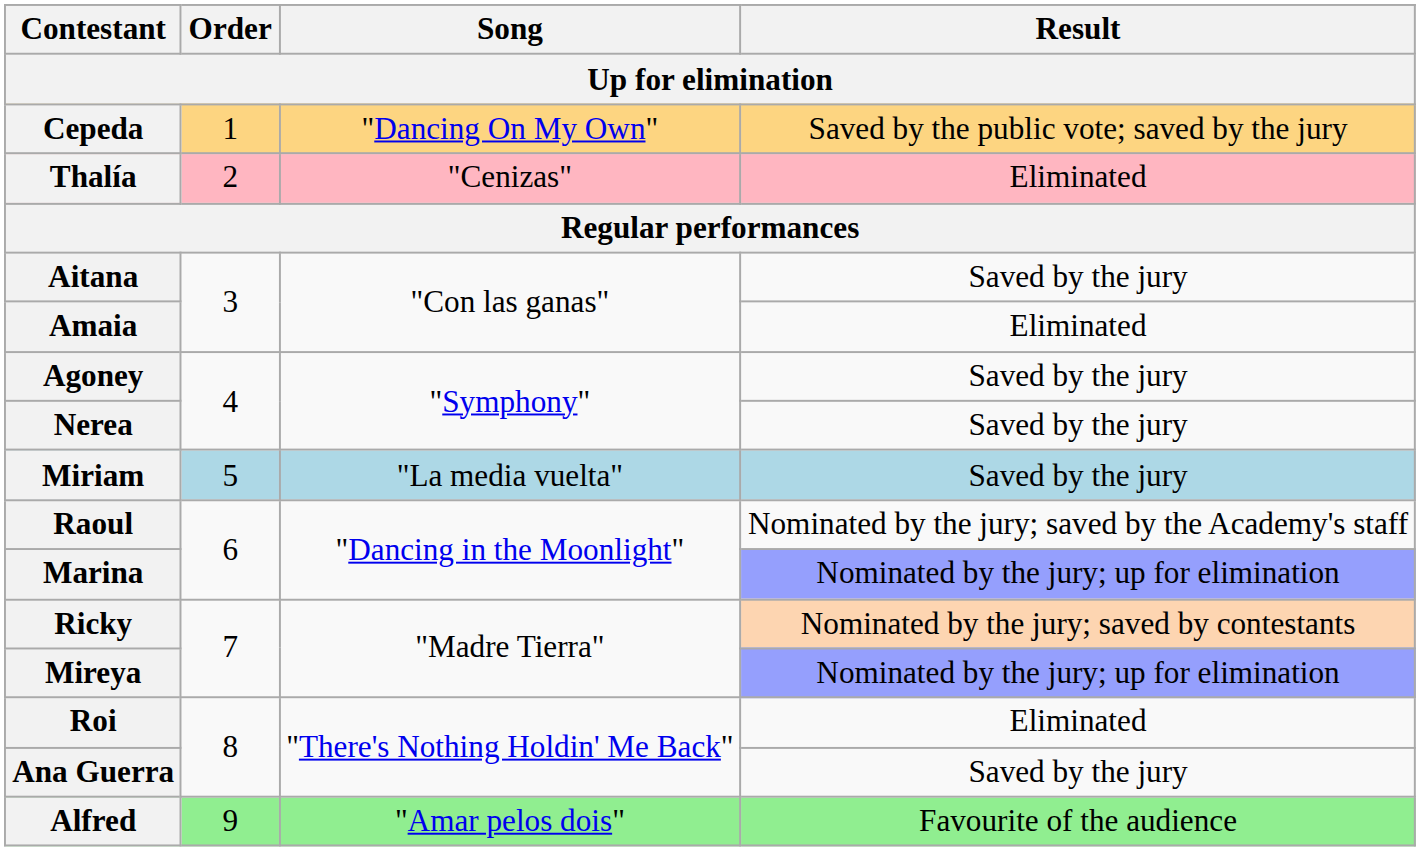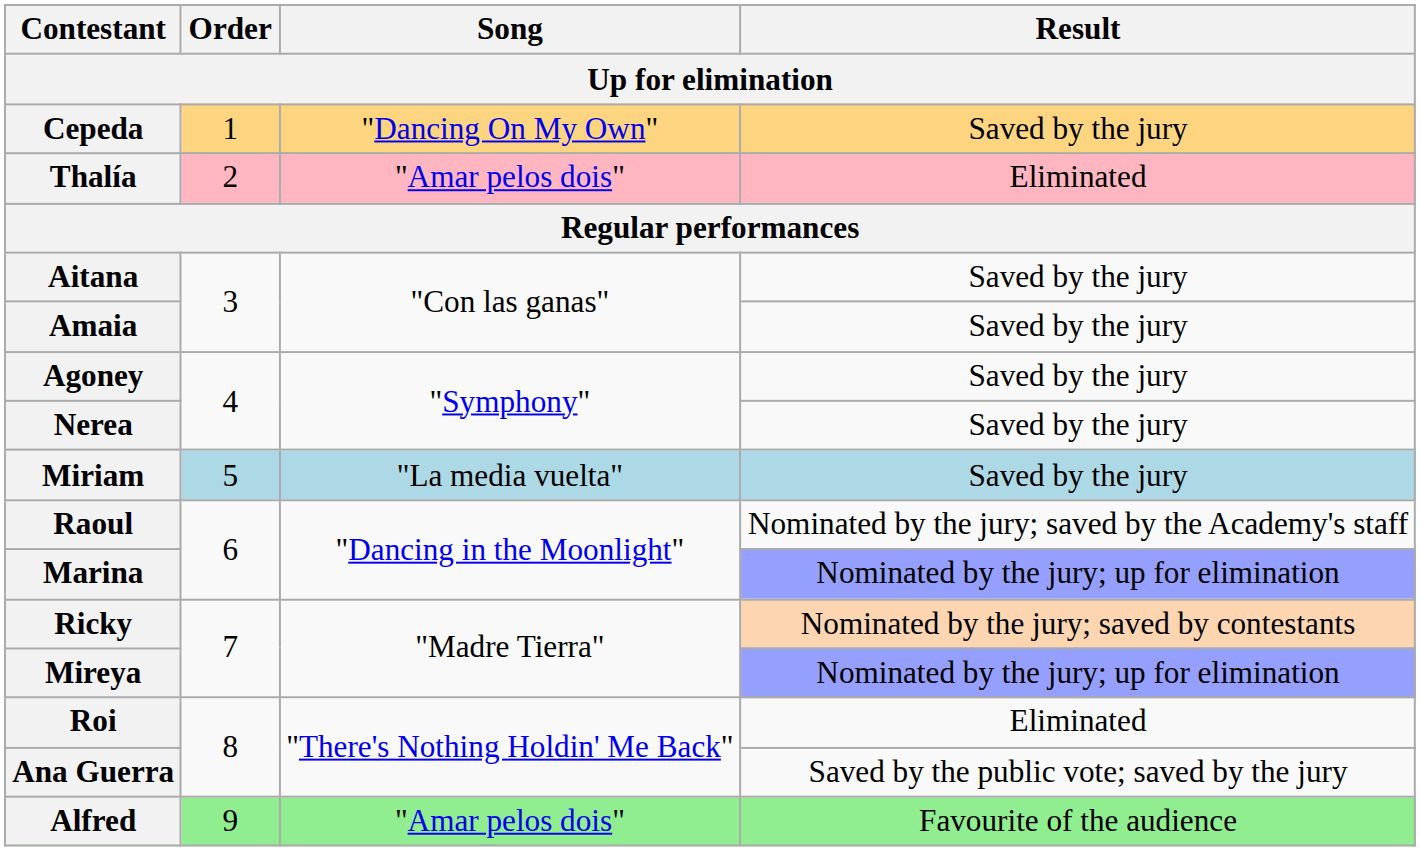(1078, 128) Saved by the public vote; saved by the jury -> (1078, 128) Saved by the jury
(510, 177) "Cenizas" -> (510, 177) "Amar pelos dois"
(1078, 326) Eliminated -> (1078, 326) Saved by the jury
(1078, 771) Saved by the jury -> (1078, 771) Saved by the public vote; saved by the jury
